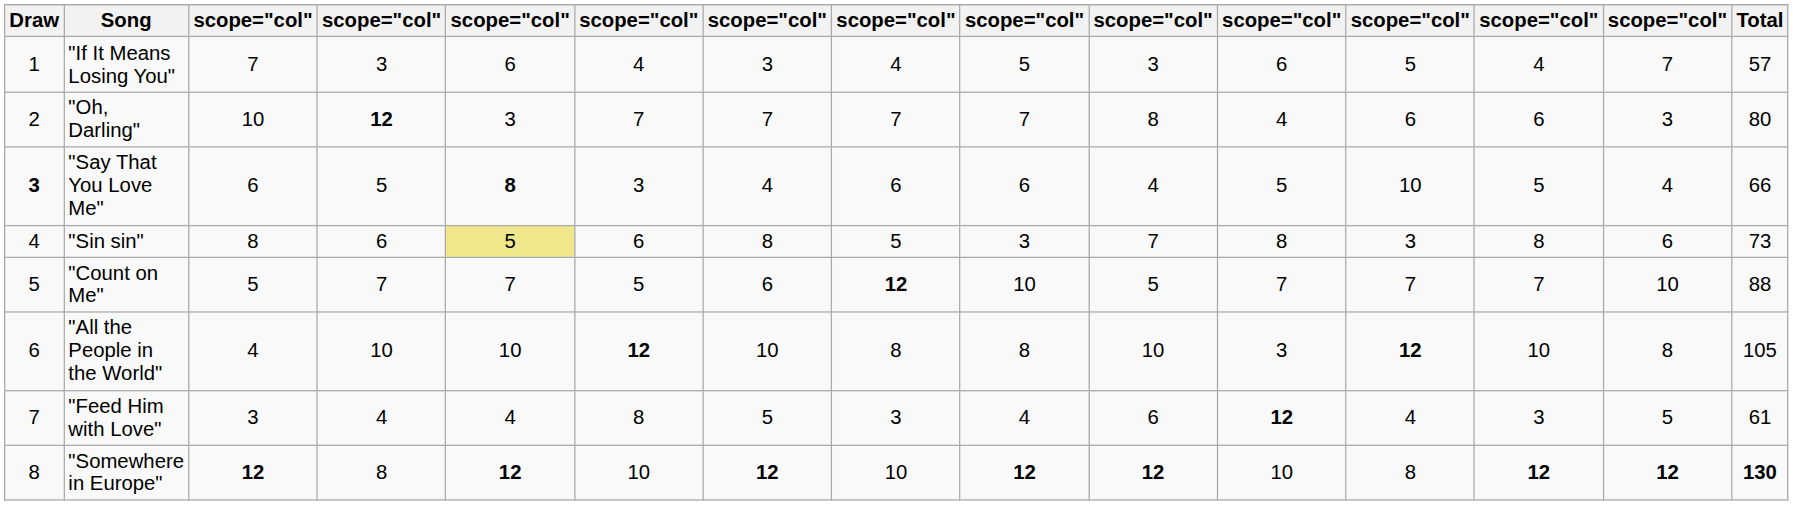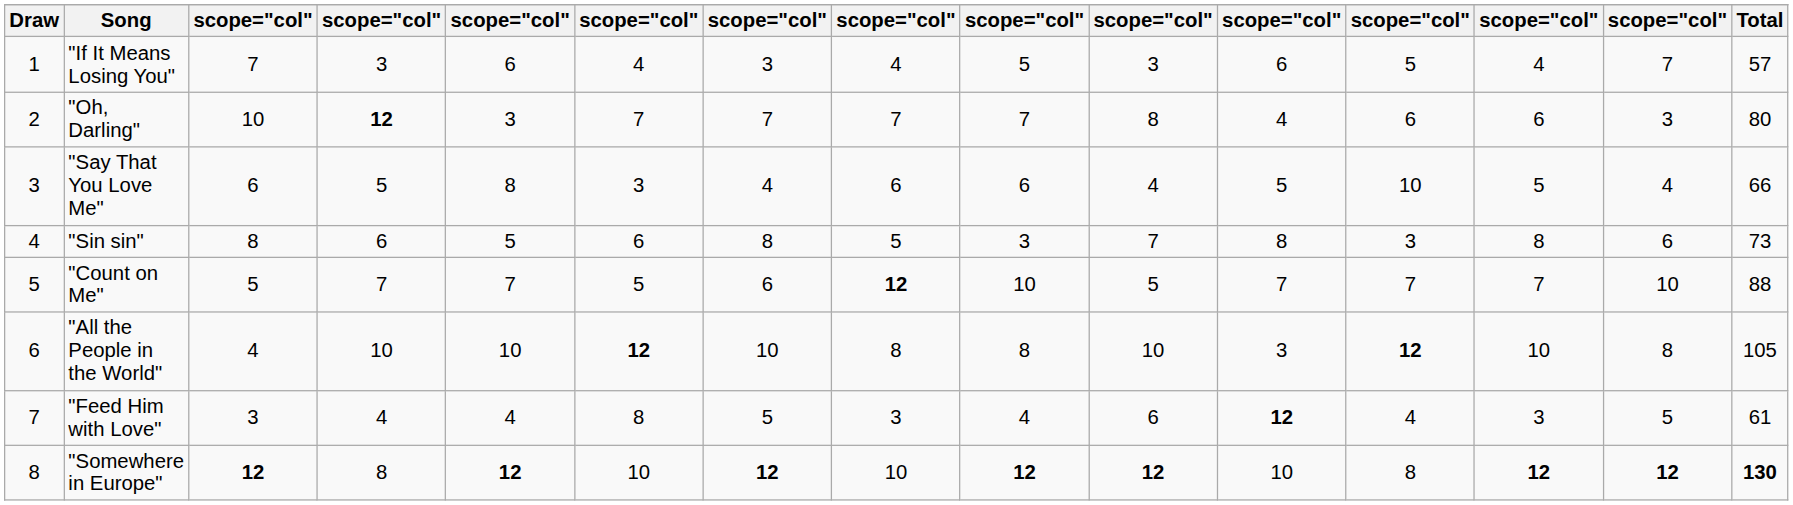(34, 185) bold -> (34, 185) normal
(510, 185) bold -> (510, 185) normal
(510, 240) khaki background -> (510, 240) no background
